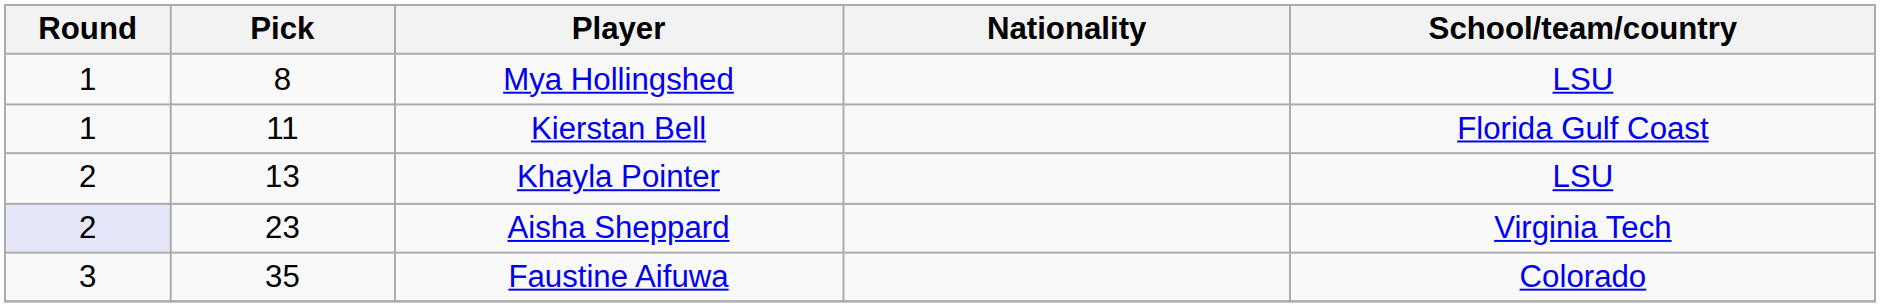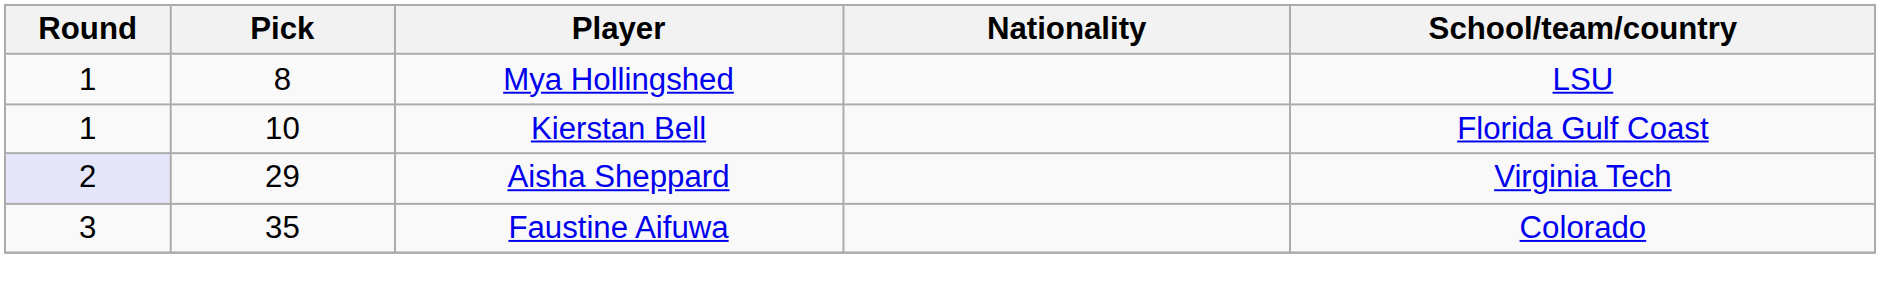(282, 128) 11 -> (282, 128) 10
- row: (618, 177)
(282, 227) 23 -> (282, 177) 29
